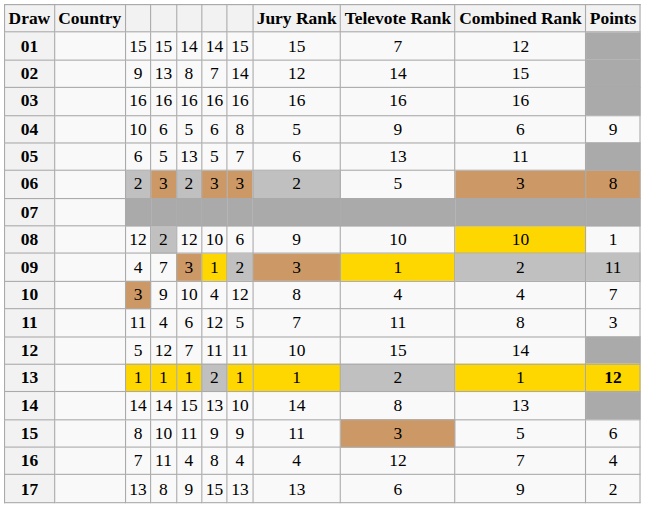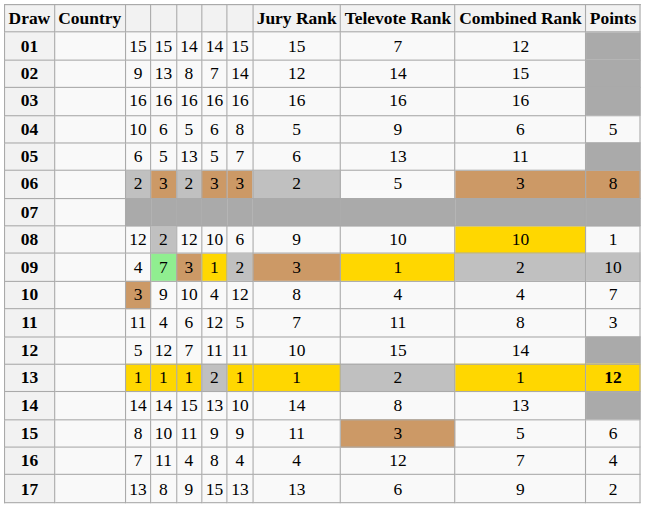(613, 128) 9 -> (613, 128) 5
(163, 267) no background -> (163, 267) lightgreen background
(613, 267) 11 -> (613, 267) 10
